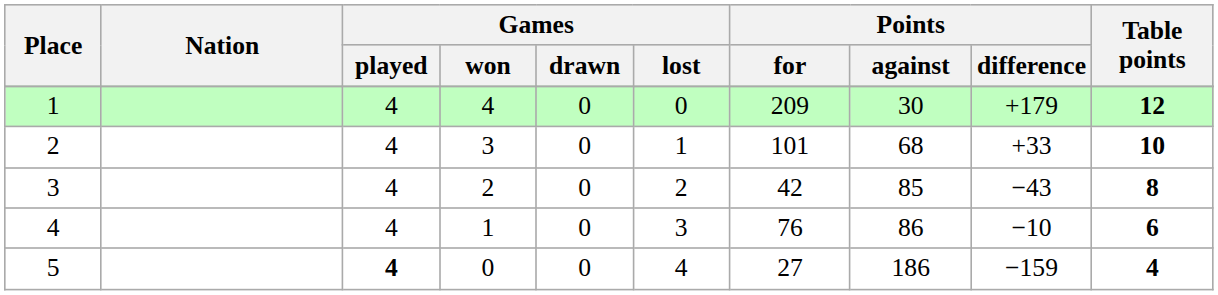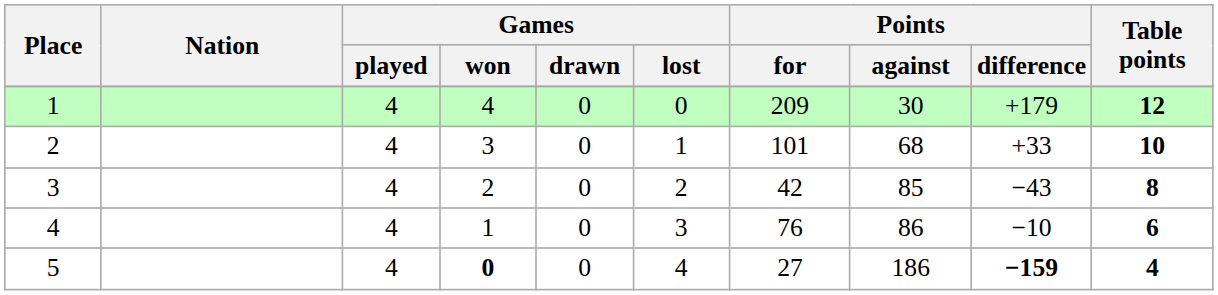(391, 268) bold -> (391, 268) normal
(488, 268) normal -> (488, 268) bold
(1032, 268) normal -> (1032, 268) bold
